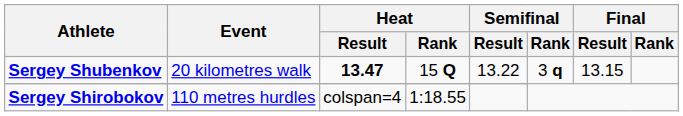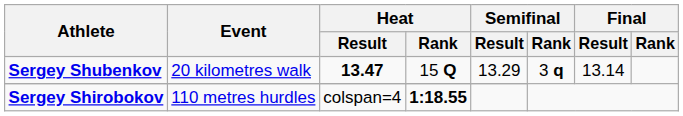(498, 71) 13.22 -> (499, 71) 13.29
(602, 71) 13.15 -> (603, 71) 13.14
(438, 97) normal -> (438, 97) bold
